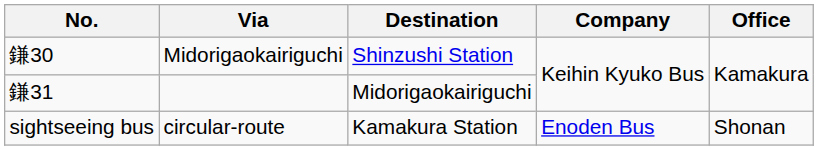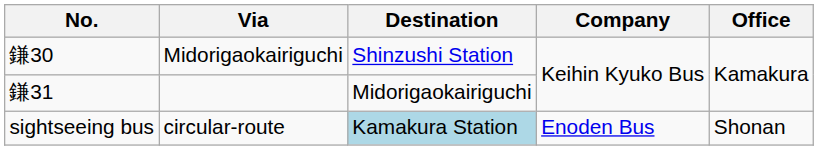(435, 127) no background -> (435, 127) lightblue background
